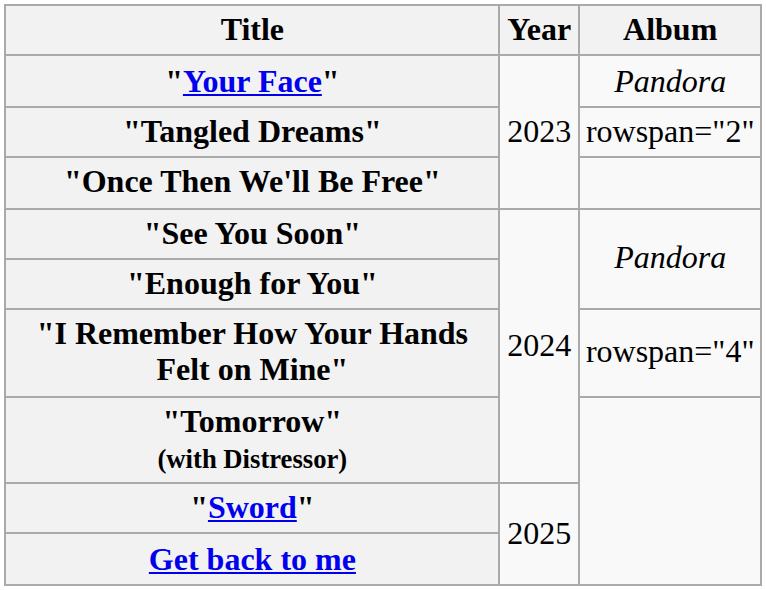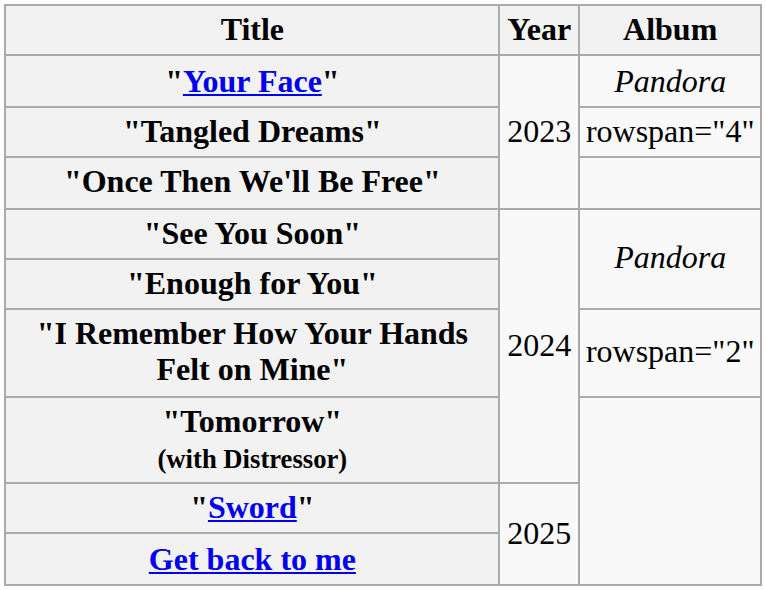(670, 131) rowspan="2" -> (670, 131) rowspan="4"
(670, 352) rowspan="4" -> (670, 352) rowspan="2"
